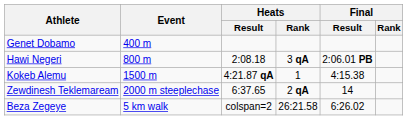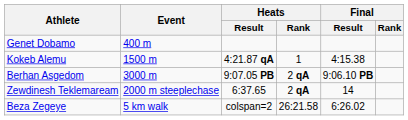- row: (34, 60)
+ row: (45, 76)
